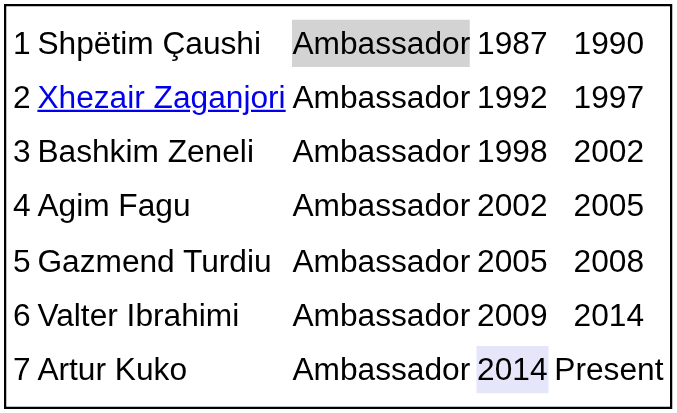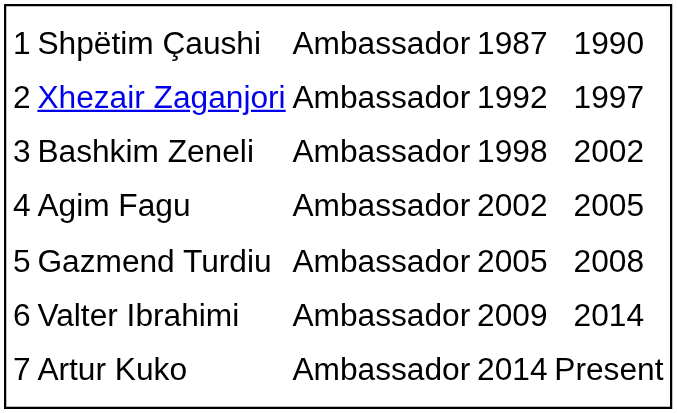(381, 42) lightgrey background -> (381, 42) no background
(512, 368) lavender background -> (512, 368) no background
